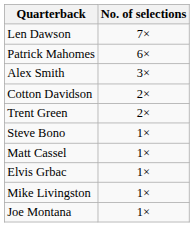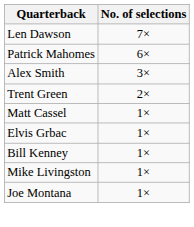- row: (50, 93)
- row: (36, 133)
+ row: (38, 152)
